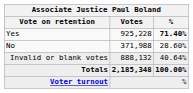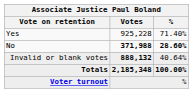(173, 35) bold -> (173, 35) normal
(136, 47) normal -> (136, 47) bold
(173, 47) normal -> (173, 47) bold
(136, 58) normal -> (136, 58) bold
